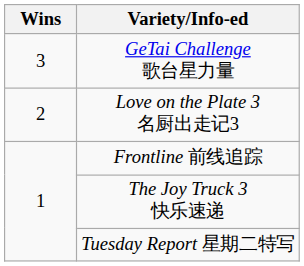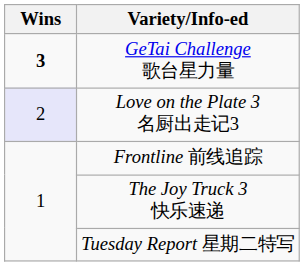(41, 60) normal -> (41, 60) bold
(41, 114) no background -> (41, 114) lavender background
